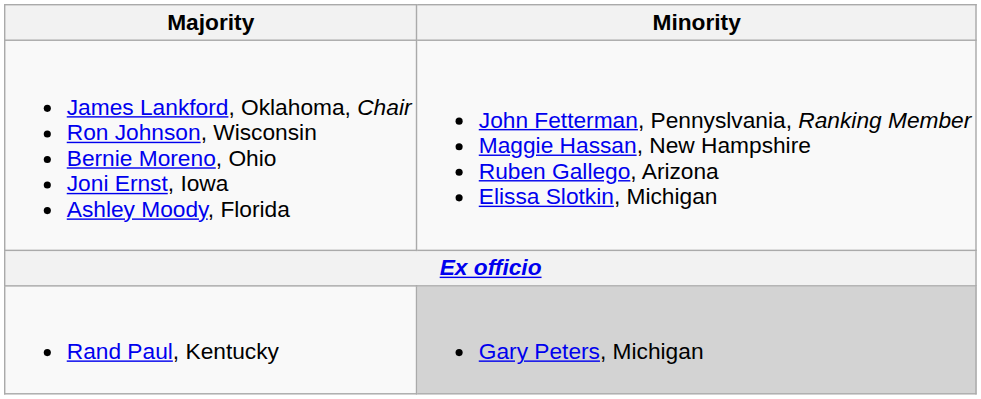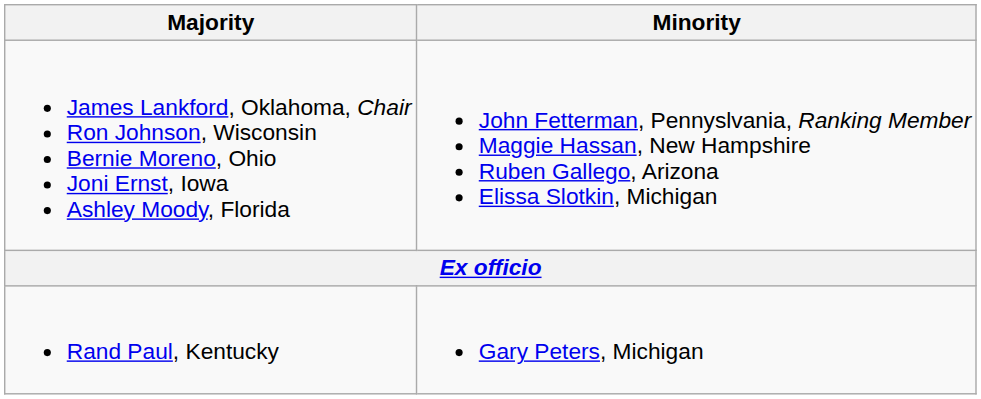(697, 352) lightgrey background -> (697, 352) no background
